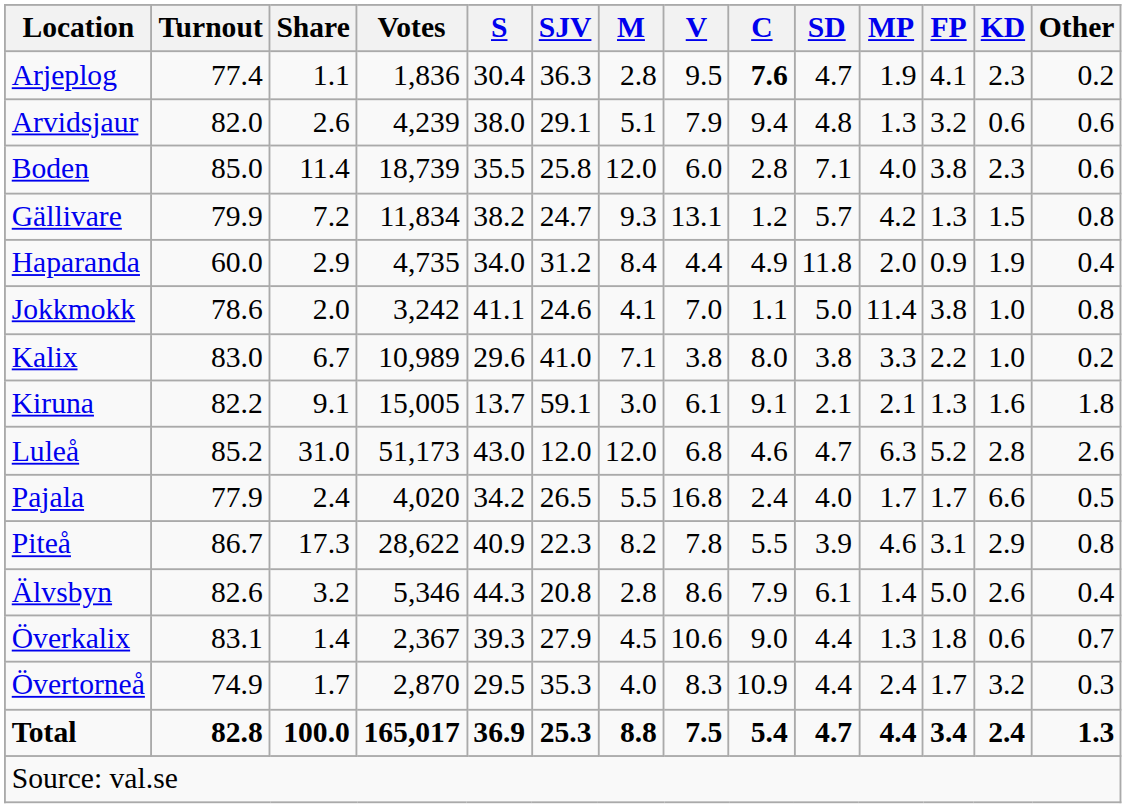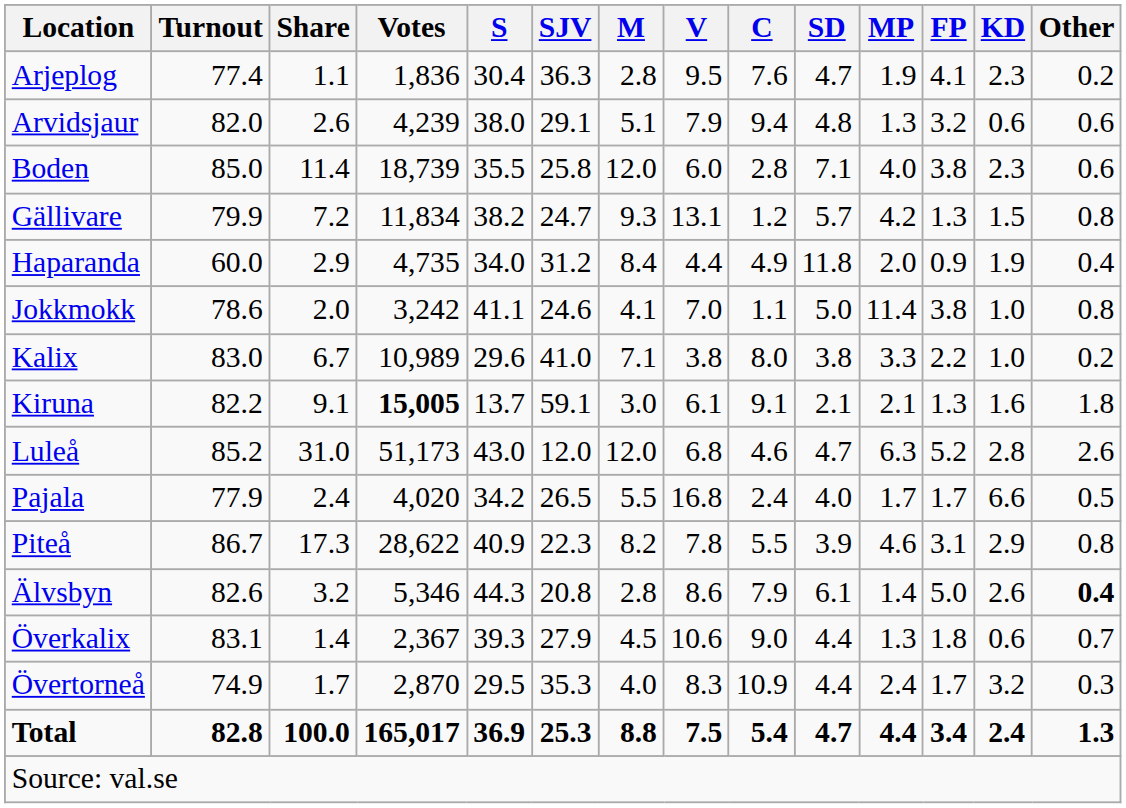(769, 74) bold -> (769, 74) normal
(419, 403) normal -> (419, 403) bold
(1096, 591) normal -> (1096, 591) bold
